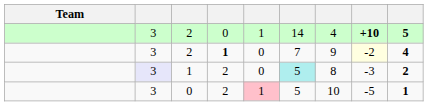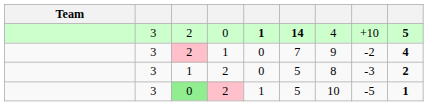(261, 33) normal -> (261, 33) bold
(297, 33) normal -> (297, 33) bold
(369, 33) bold -> (369, 33) normal
(189, 52) no background -> (189, 52) pink background
(225, 52) bold -> (225, 52) normal
(369, 52) lightyellow background -> (369, 52) no background
(153, 71) lavender background -> (153, 71) no background
(297, 71) paleturquoise background -> (297, 71) no background
(189, 91) no background -> (189, 91) lightgreen background
(225, 91) no background -> (225, 91) pink background
(261, 91) pink background -> (261, 91) no background
